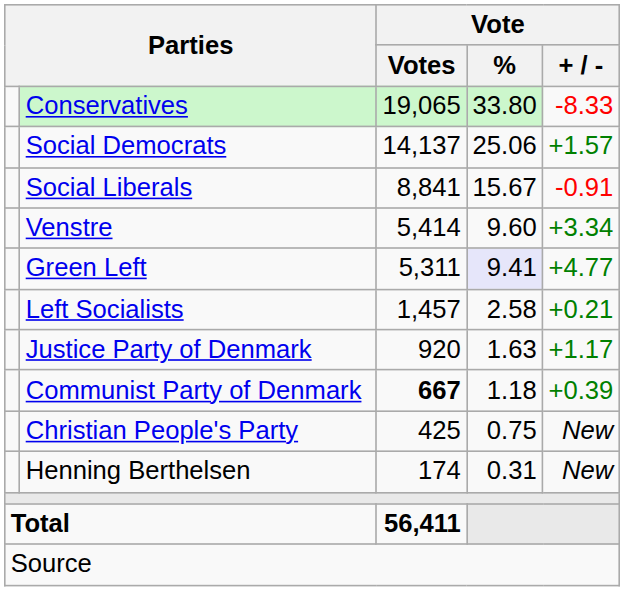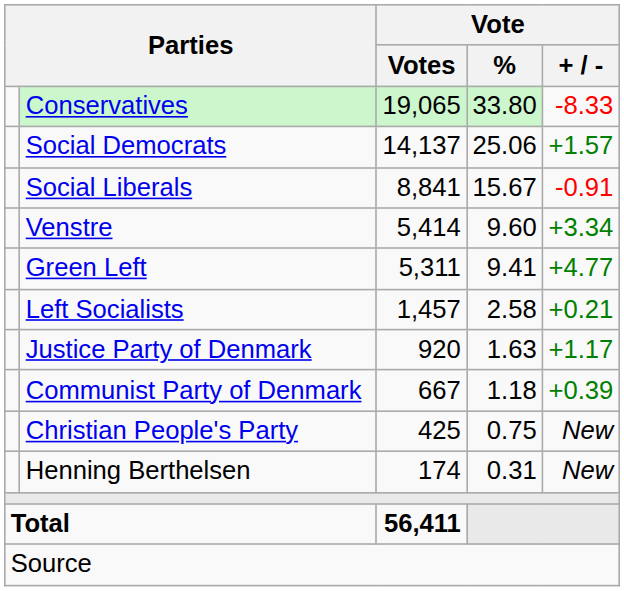(512, 268) lavender background -> (512, 268) no background
(439, 390) bold -> (439, 390) normal
